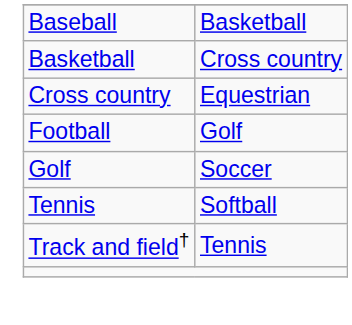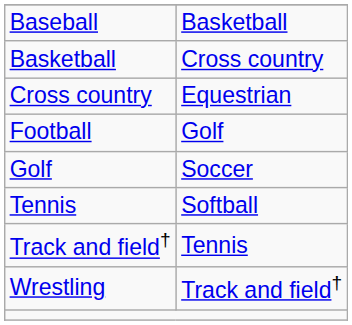+ row: (57, 287)
